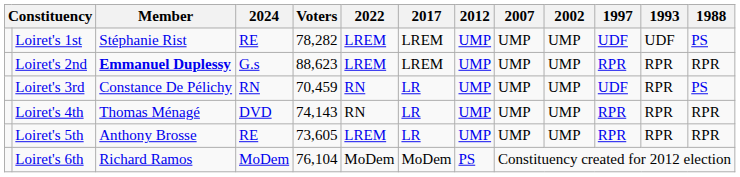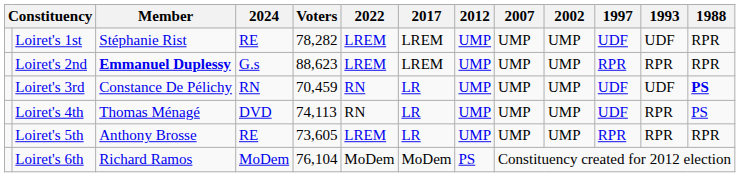(700, 40) PS -> (705, 40) RPR
(659, 87) RPR -> (660, 87) UDF
(700, 87) normal -> (700, 87) bold
(317, 111) 74,143 -> (316, 111) 74,113
(612, 111) RPR -> (613, 111) UDF
(705, 111) RPR -> (700, 111) PS
